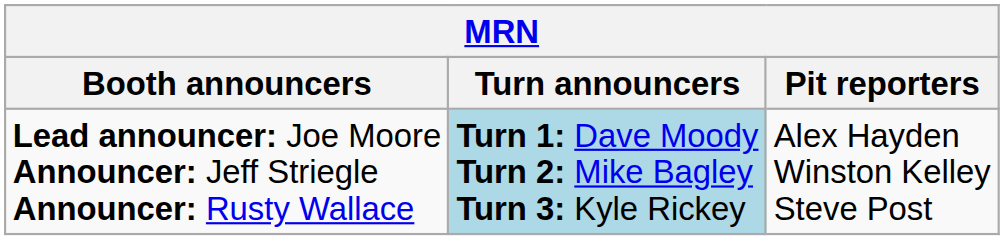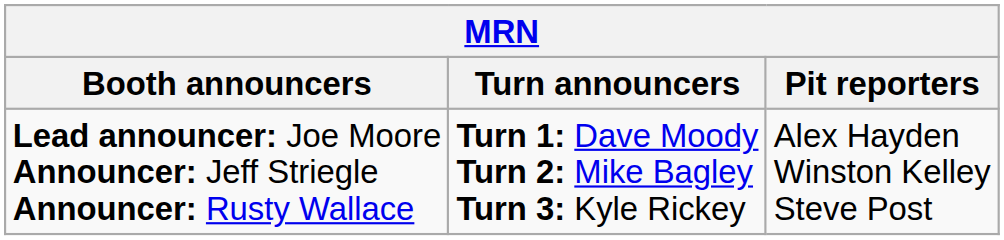(607, 172) lightblue background -> (607, 172) no background
